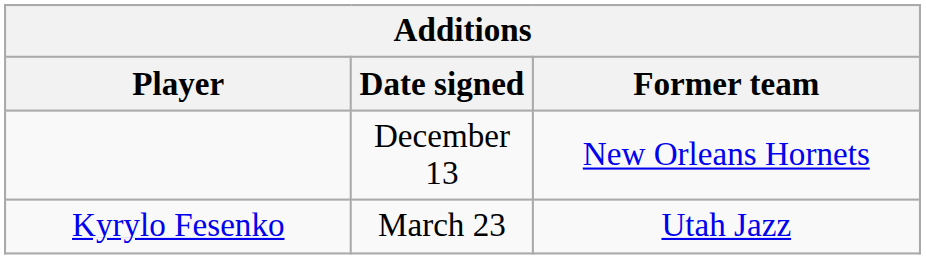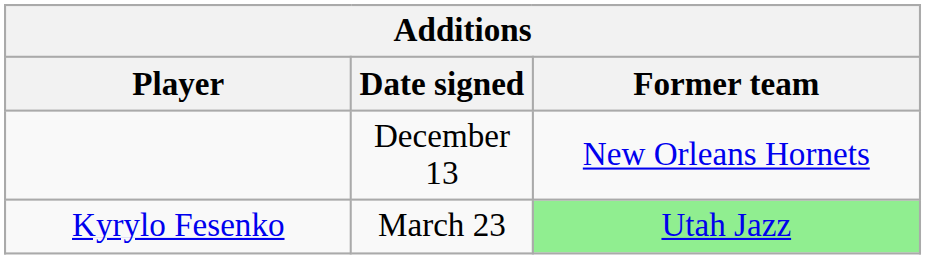(726, 225) no background -> (726, 225) lightgreen background
